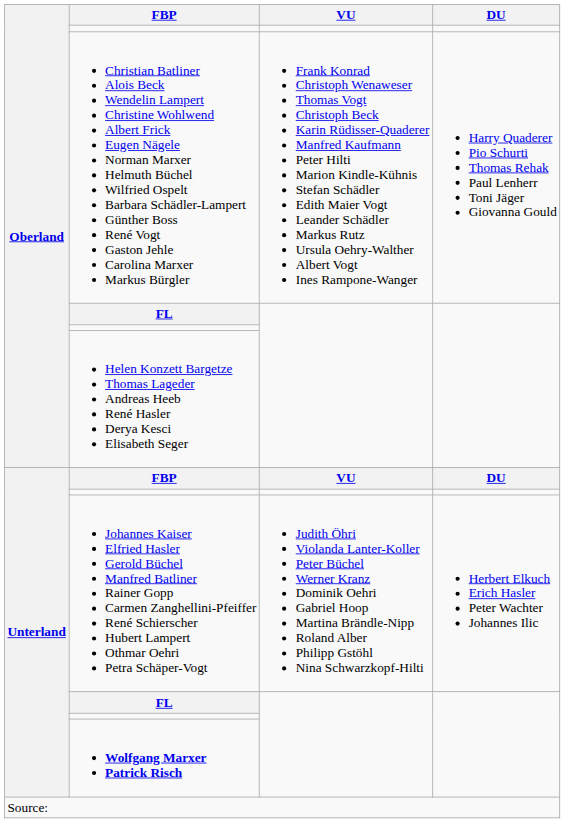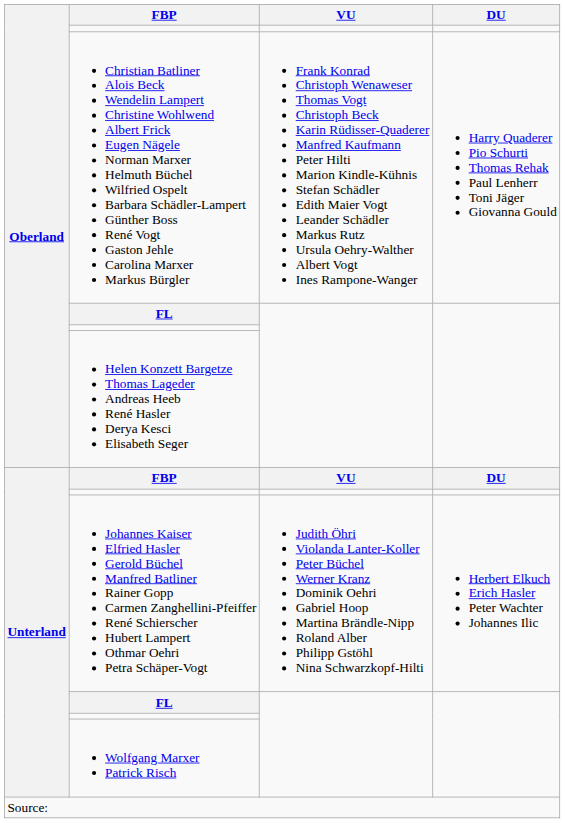(164, 765) bold -> (164, 765) normal
